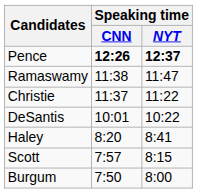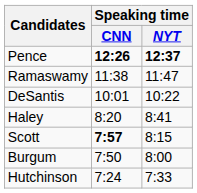- row: (31, 96)
(108, 157) normal -> (108, 137) bold
+ row: (42, 178)
